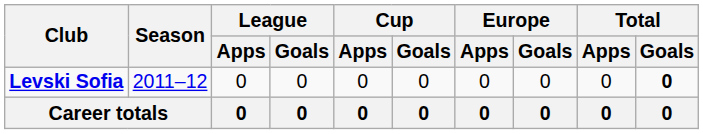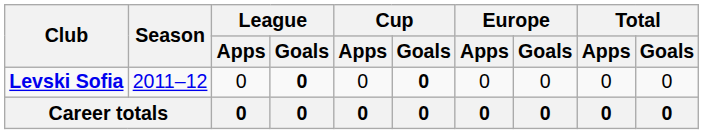(302, 82) normal -> (302, 82) bold
(424, 82) normal -> (424, 82) bold
(667, 82) bold -> (667, 82) normal
